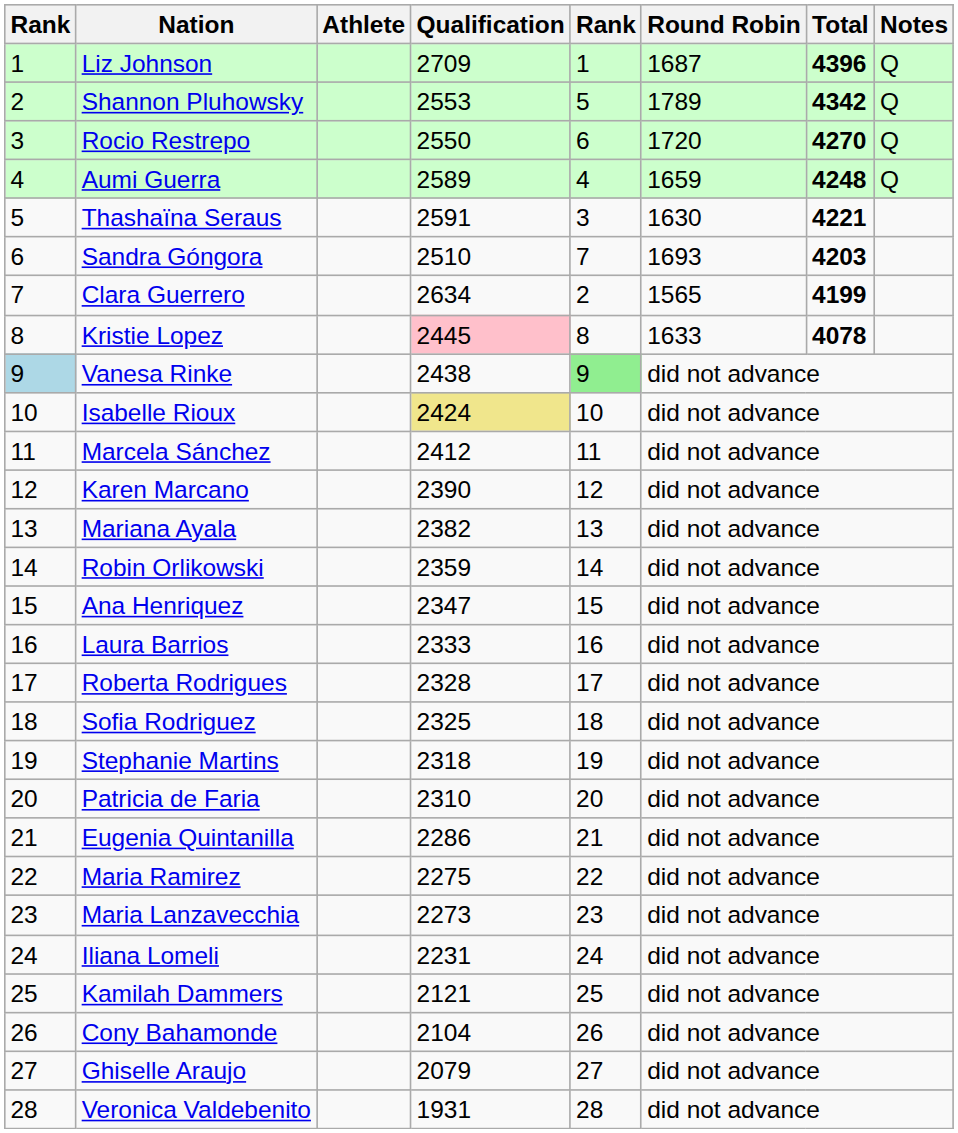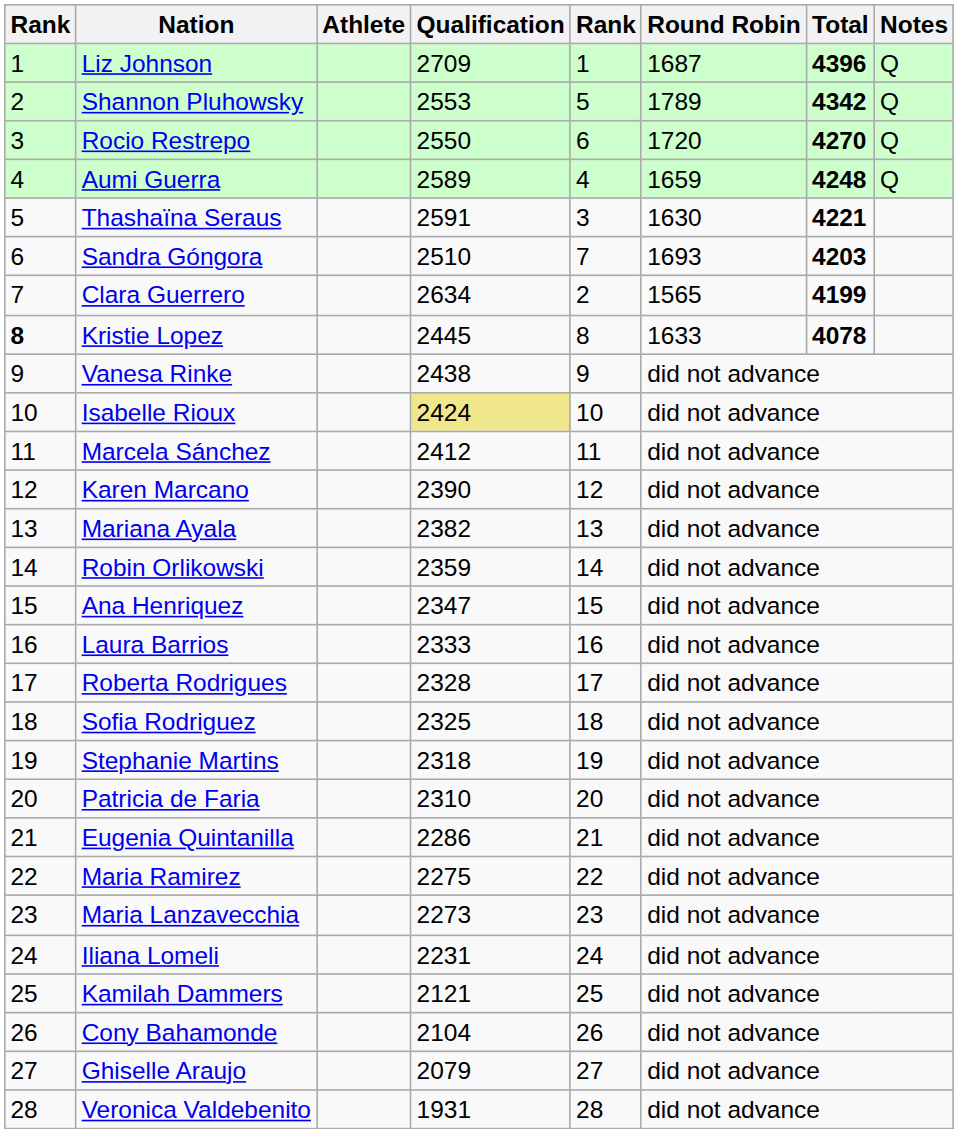(17, 334) normal -> (17, 334) bold
(444, 334) pink background -> (444, 334) no background
(17, 373) lightblue background -> (17, 373) no background
(583, 373) lightgreen background -> (583, 373) no background
